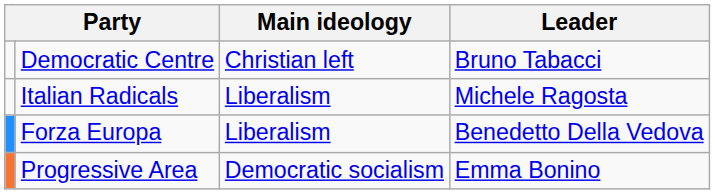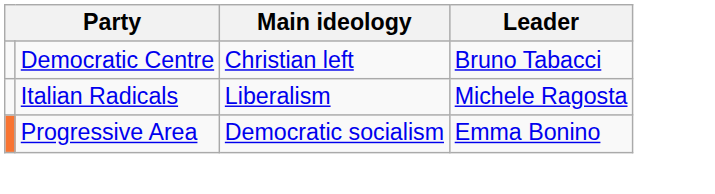- row: (91, 133)
